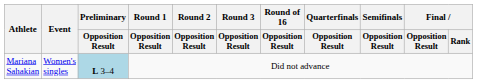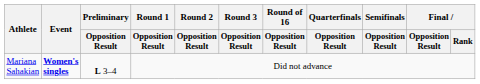(60, 66) normal -> (61, 66) bold
(103, 71) lightblue background -> (106, 71) no background
